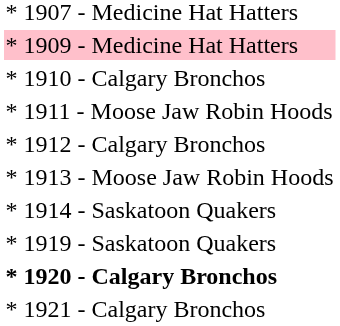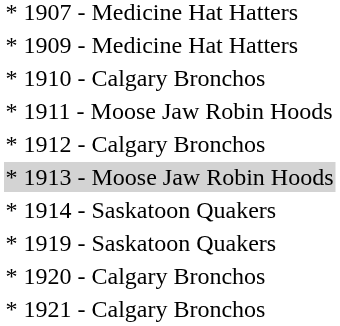(152, 44) pink background -> (152, 44) no background
(170, 176) no background -> (170, 176) lightgrey background
(141, 275) bold -> (135, 275) normal
